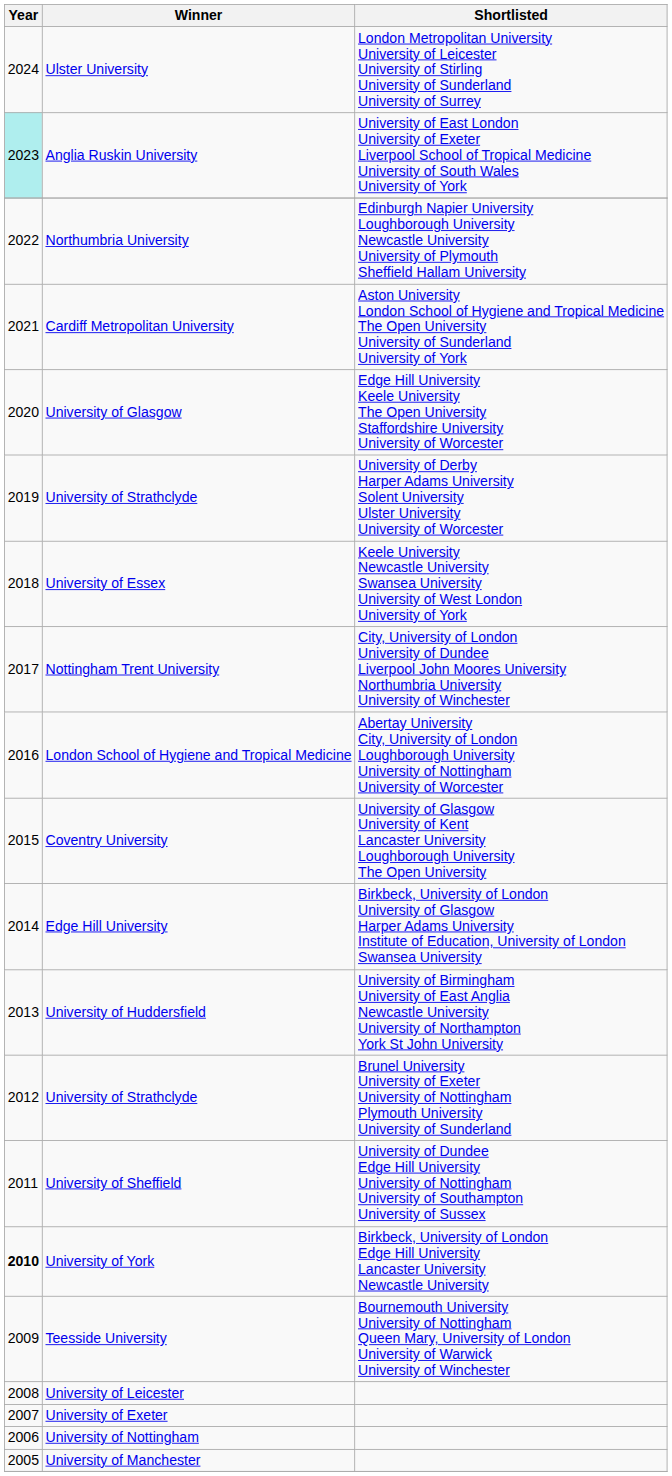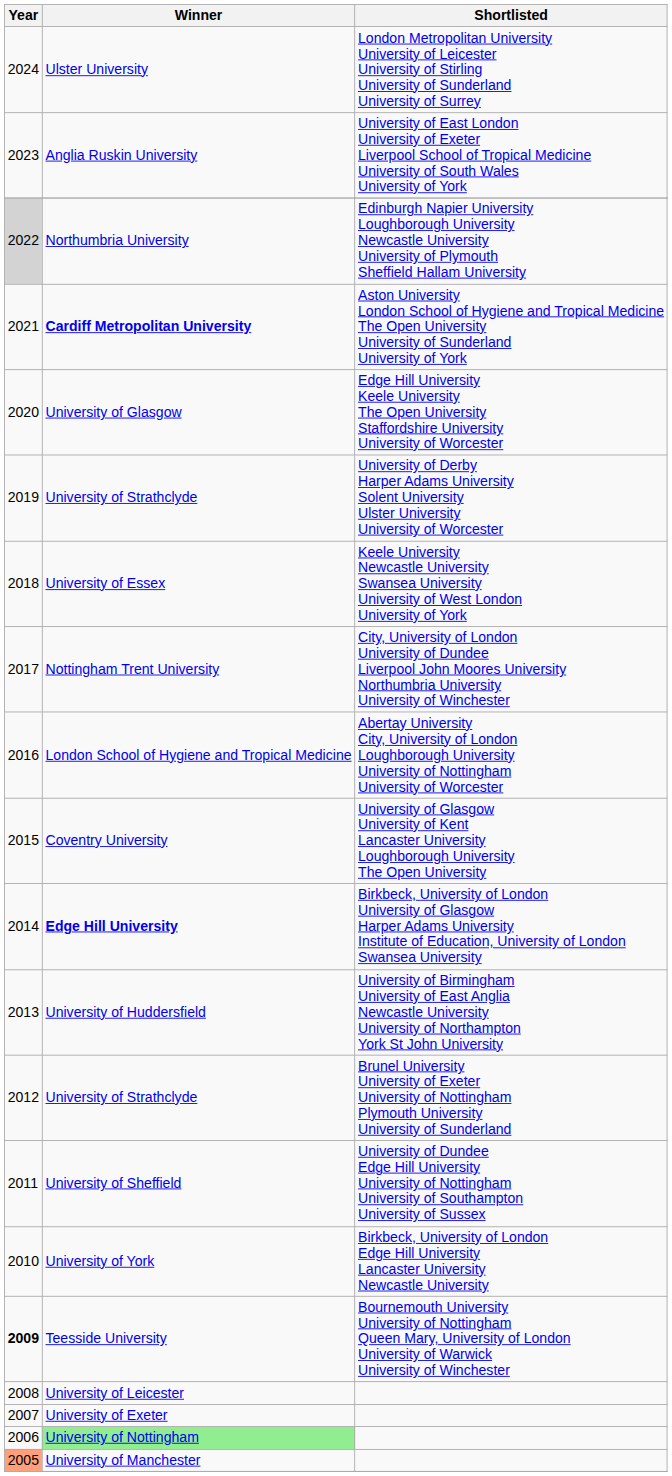(23, 155) paleturquoise background -> (23, 155) no background
(23, 241) no background -> (23, 241) lightgrey background
(140, 326) normal -> (148, 326) bold
(107, 926) normal -> (112, 926) bold
(23, 1261) bold -> (23, 1261) normal
(23, 1339) normal -> (23, 1339) bold
(122, 1437) no background -> (122, 1437) lightgreen background
(23, 1460) no background -> (23, 1460) lightsalmon background
